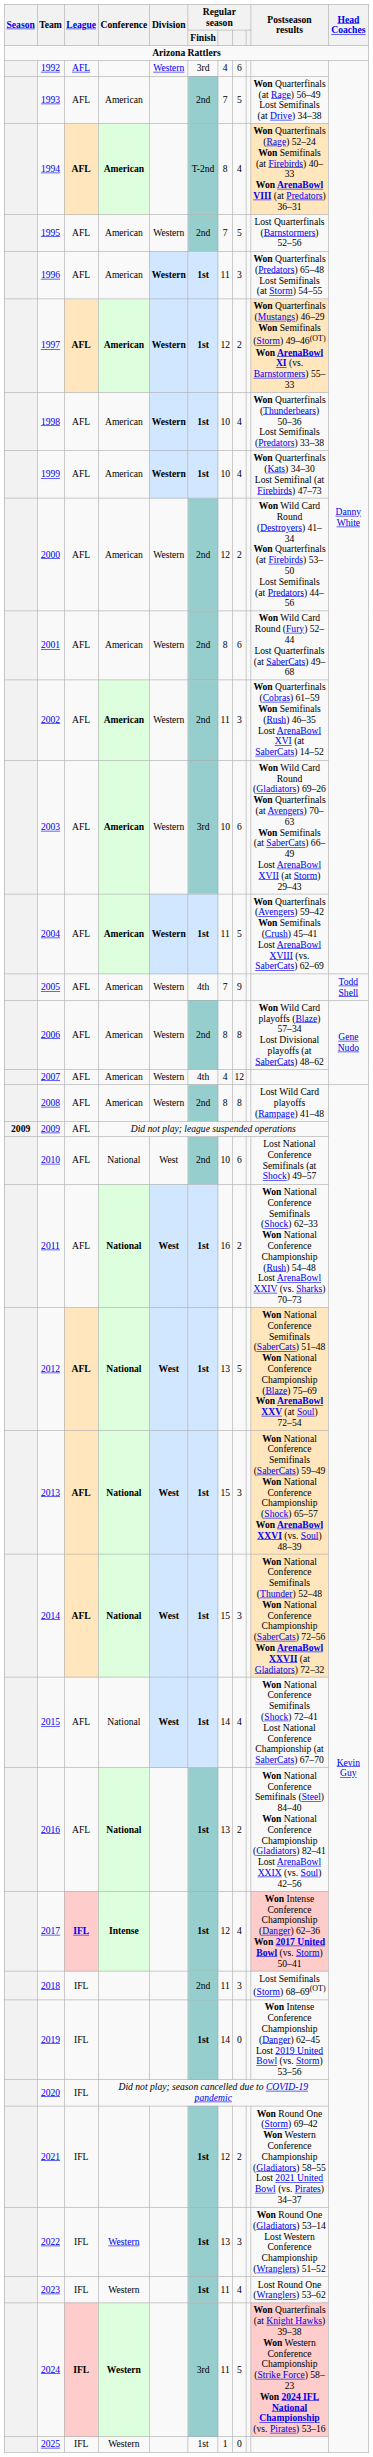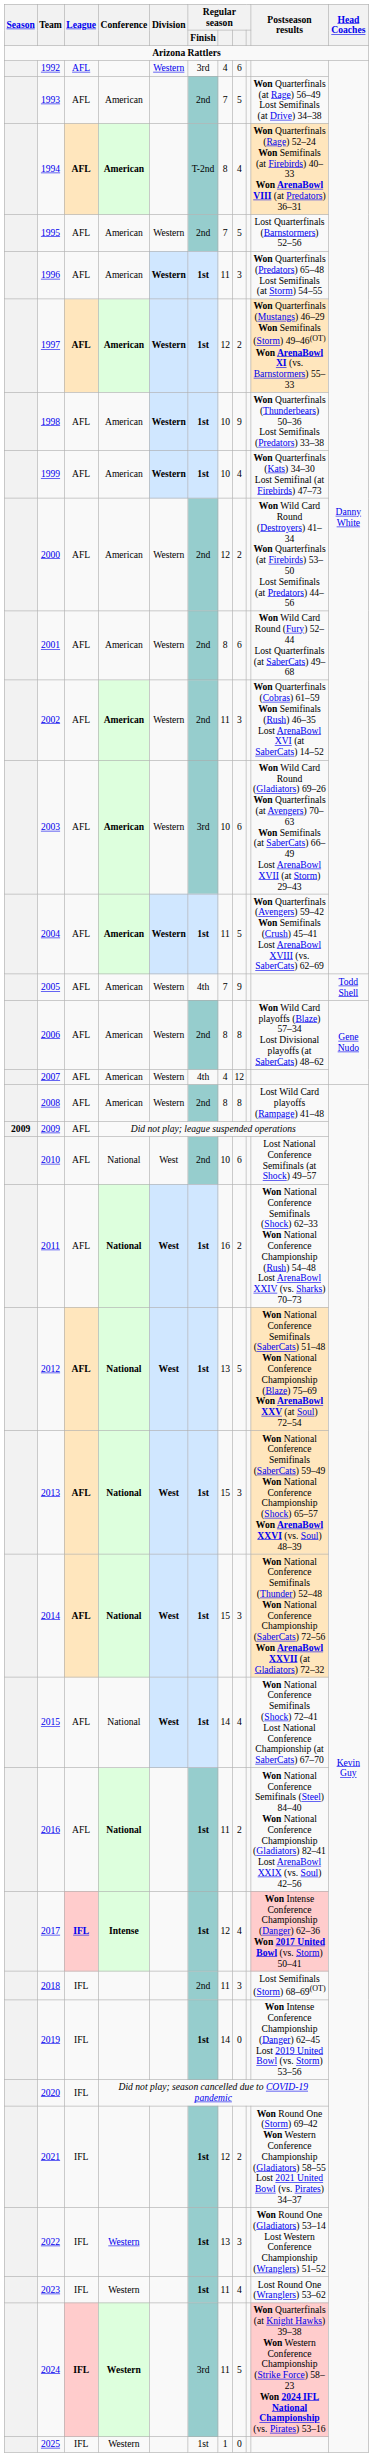(239, 421) 4 -> (239, 421) 9
(225, 1829) 13 -> (225, 1829) 11
